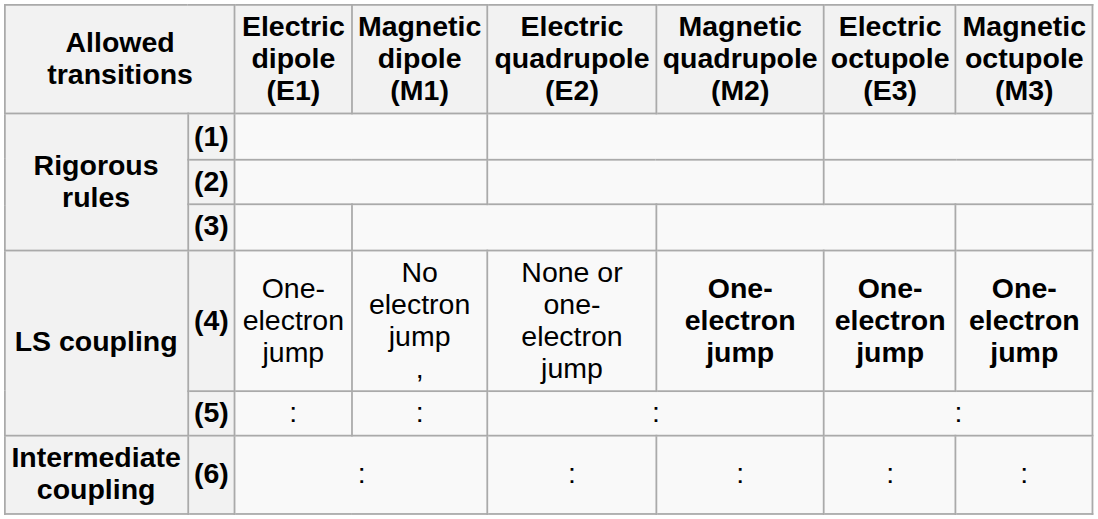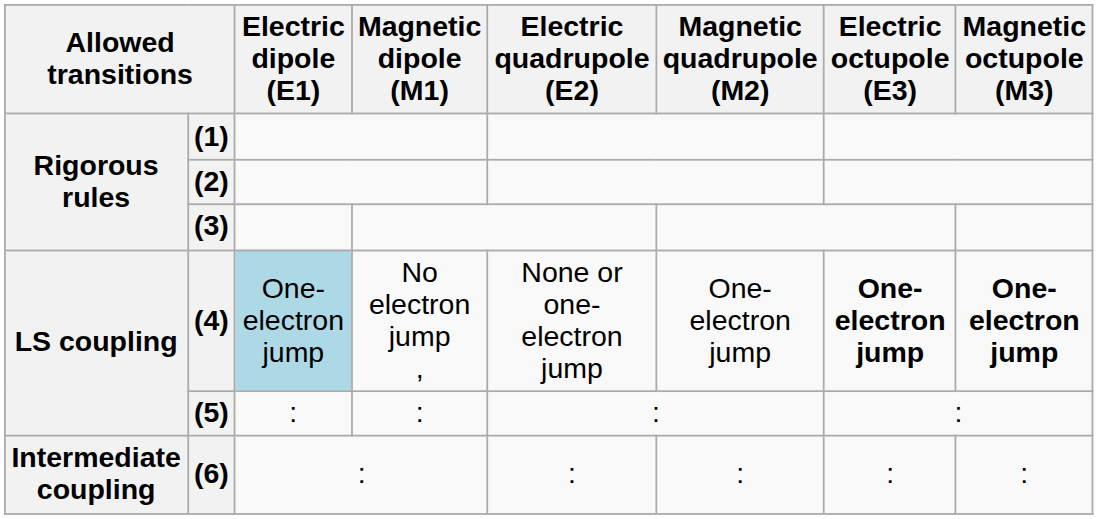(293, 319) no background -> (293, 319) lightblue background
(740, 319) bold -> (740, 319) normal
